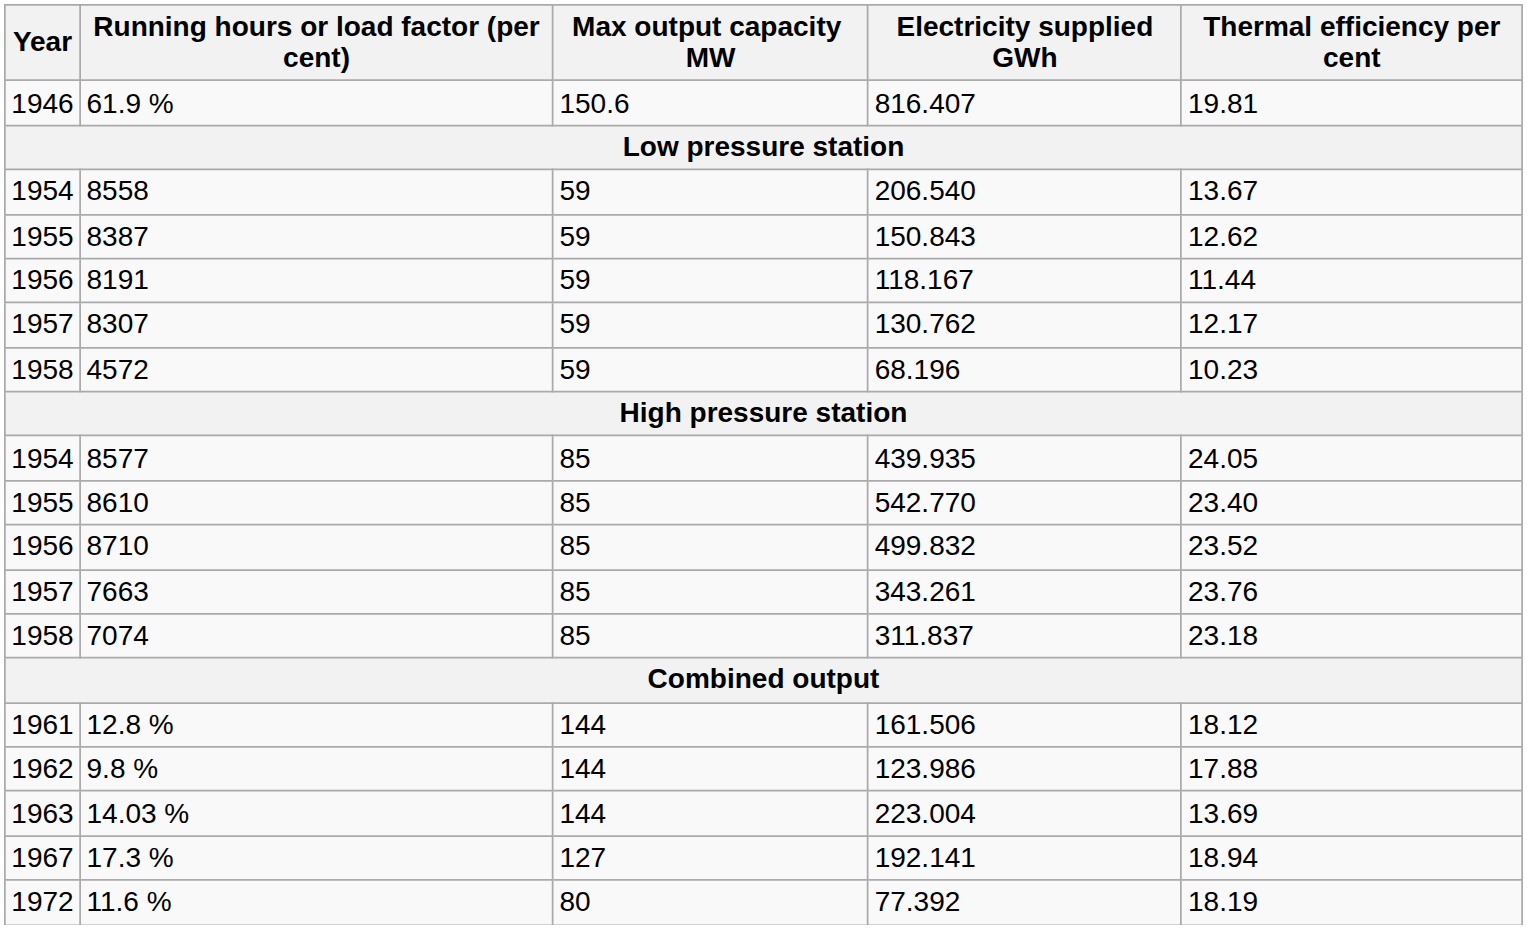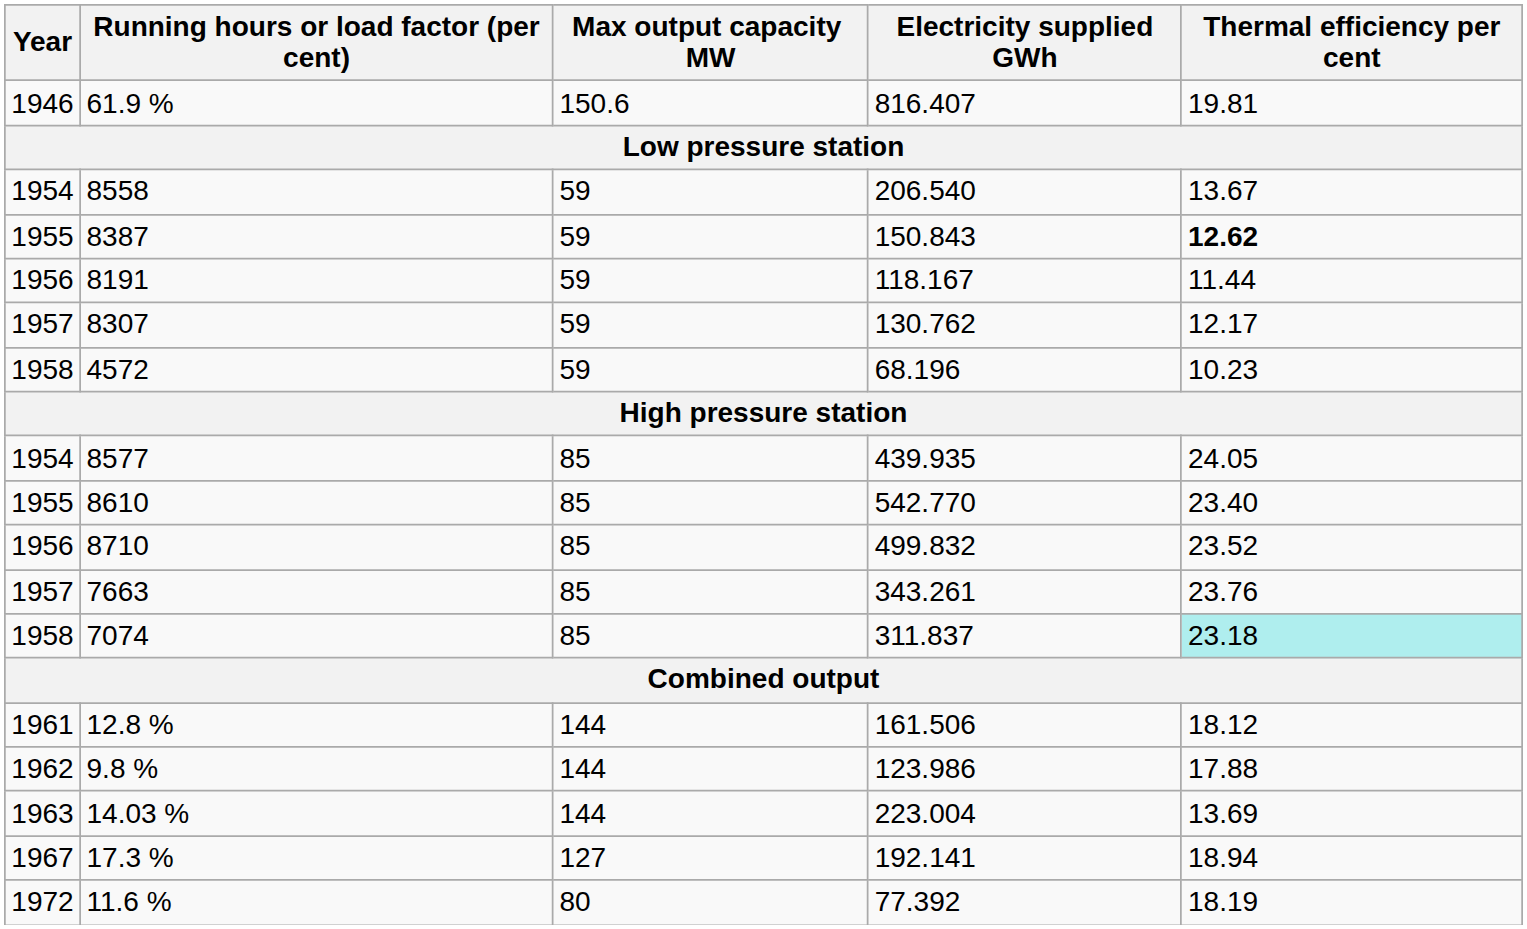(1223, 235) normal -> (1223, 235) bold
(1223, 635) no background -> (1223, 635) paleturquoise background
